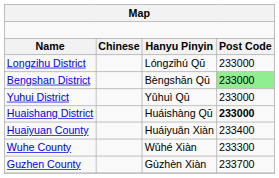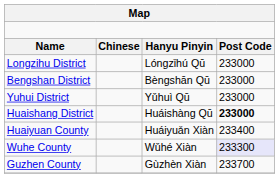(237, 81) lightgreen background -> (237, 81) no background
(237, 148) no background -> (237, 148) lavender background
